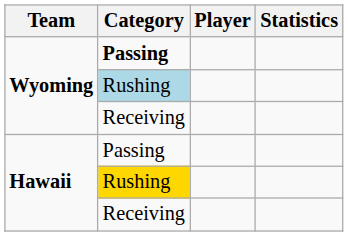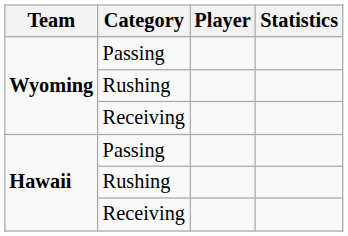(135, 53) bold -> (134, 53) normal
(136, 85) lightblue background -> (136, 85) no background
(136, 182) gold background -> (136, 182) no background
